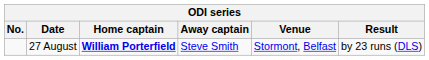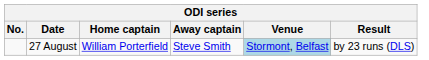(129, 47) bold -> (125, 47) normal
(295, 47) no background -> (287, 47) lightblue background
